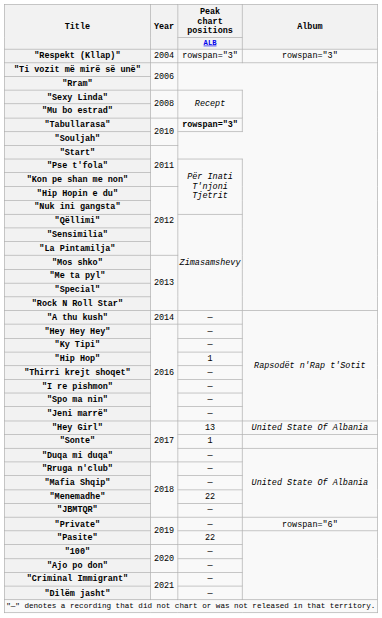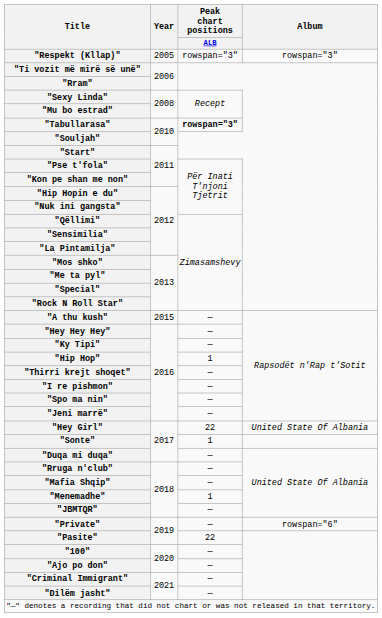(164, 56) 2004 -> (164, 56) 2005
(164, 317) 2014 -> (164, 317) 2015
(210, 428) 13 -> (210, 428) 22
(210, 496) 22 -> (210, 496) 1
